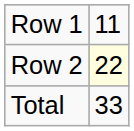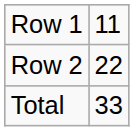(109, 65) lightyellow background -> (109, 65) no background
